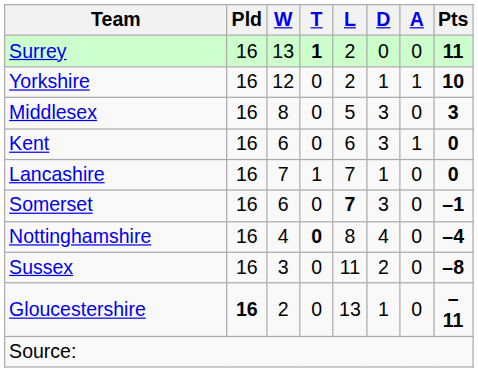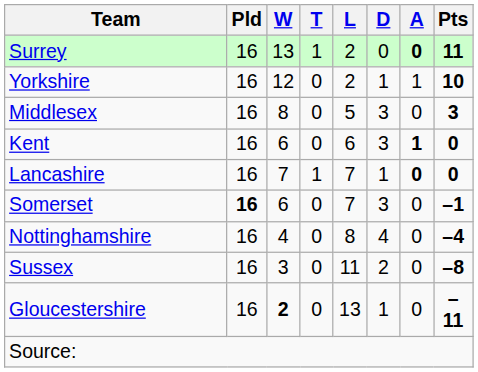(317, 50) bold -> (317, 50) normal
(417, 50) normal -> (417, 50) bold
(417, 143) normal -> (417, 143) bold
(417, 174) normal -> (417, 174) bold
(247, 205) normal -> (247, 205) bold
(350, 205) bold -> (350, 205) normal
(317, 236) bold -> (317, 236) normal
(247, 309) bold -> (247, 309) normal
(283, 309) normal -> (283, 309) bold
